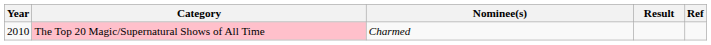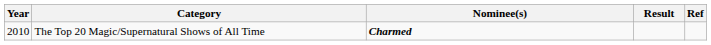(150, 31) pink background -> (150, 31) no background
(390, 31) normal -> (390, 31) bold
